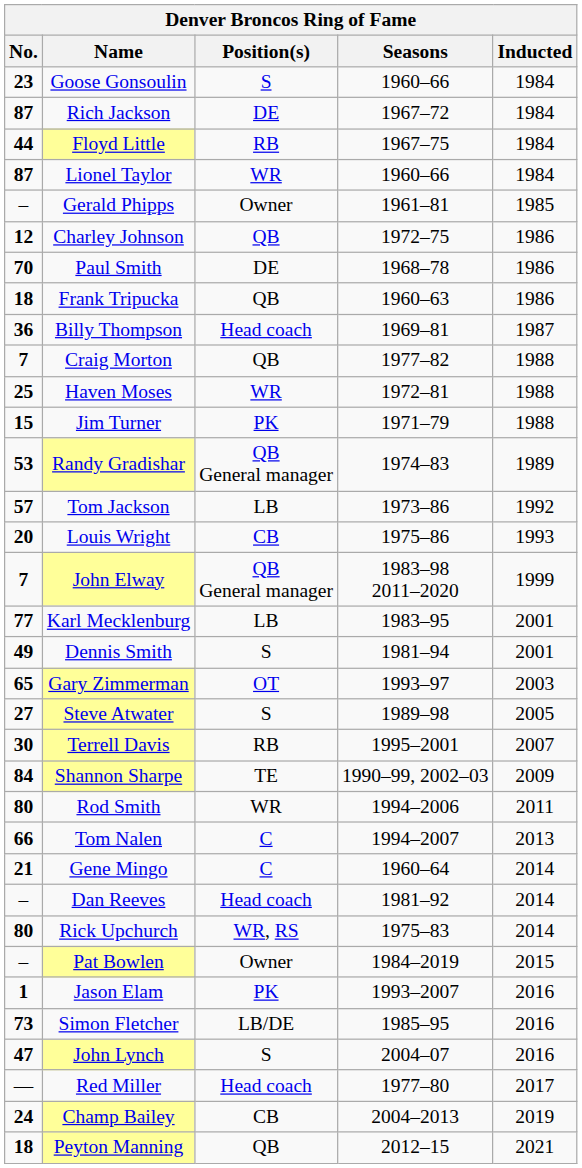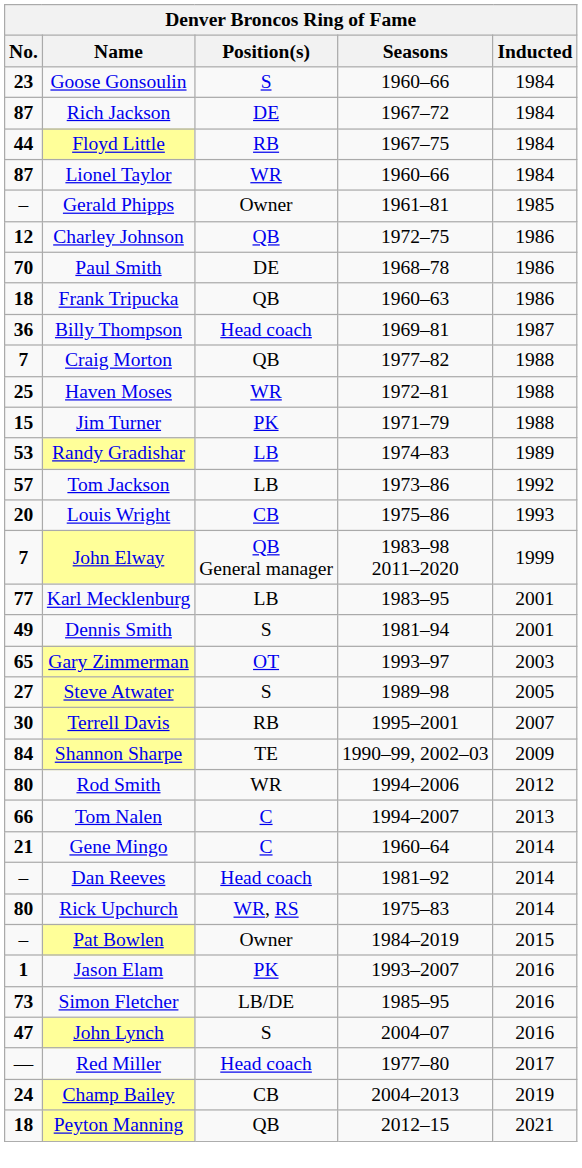(266, 464) QB General manager -> (266, 453) LB
(535, 806) 2011 -> (535, 784) 2012
